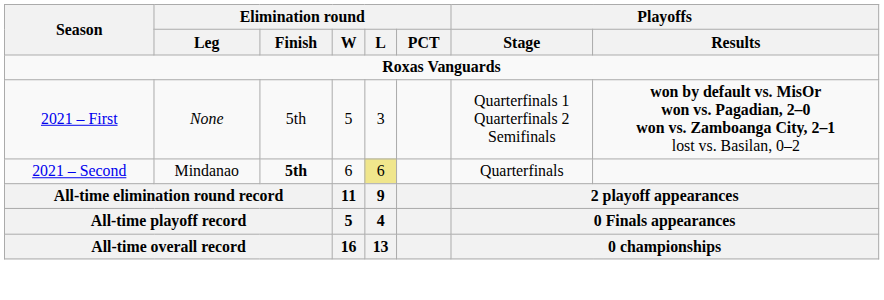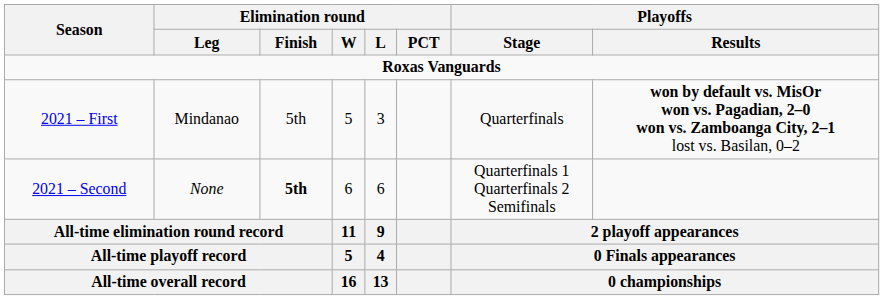(207, 119) None -> (207, 119) Mindanao
(522, 119) Quarterfinals 1 Quarterfinals 2 Semifinals -> (522, 119) Quarterfinals
(207, 171) Mindanao -> (207, 188) None
(381, 171) khaki background -> (381, 188) no background
(522, 171) Quarterfinals -> (522, 188) Quarterfinals 1 Quarterfinals 2 Semifinals
